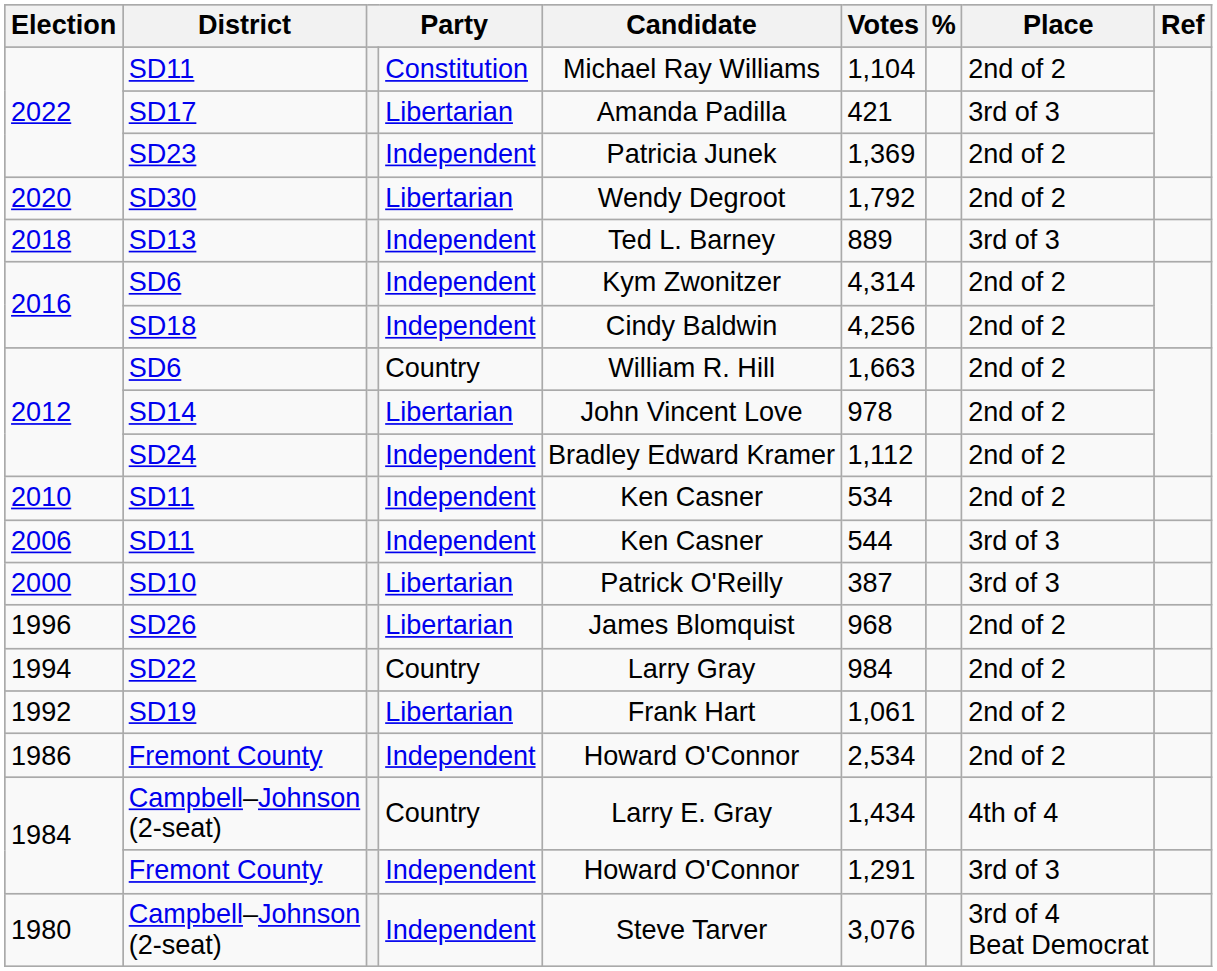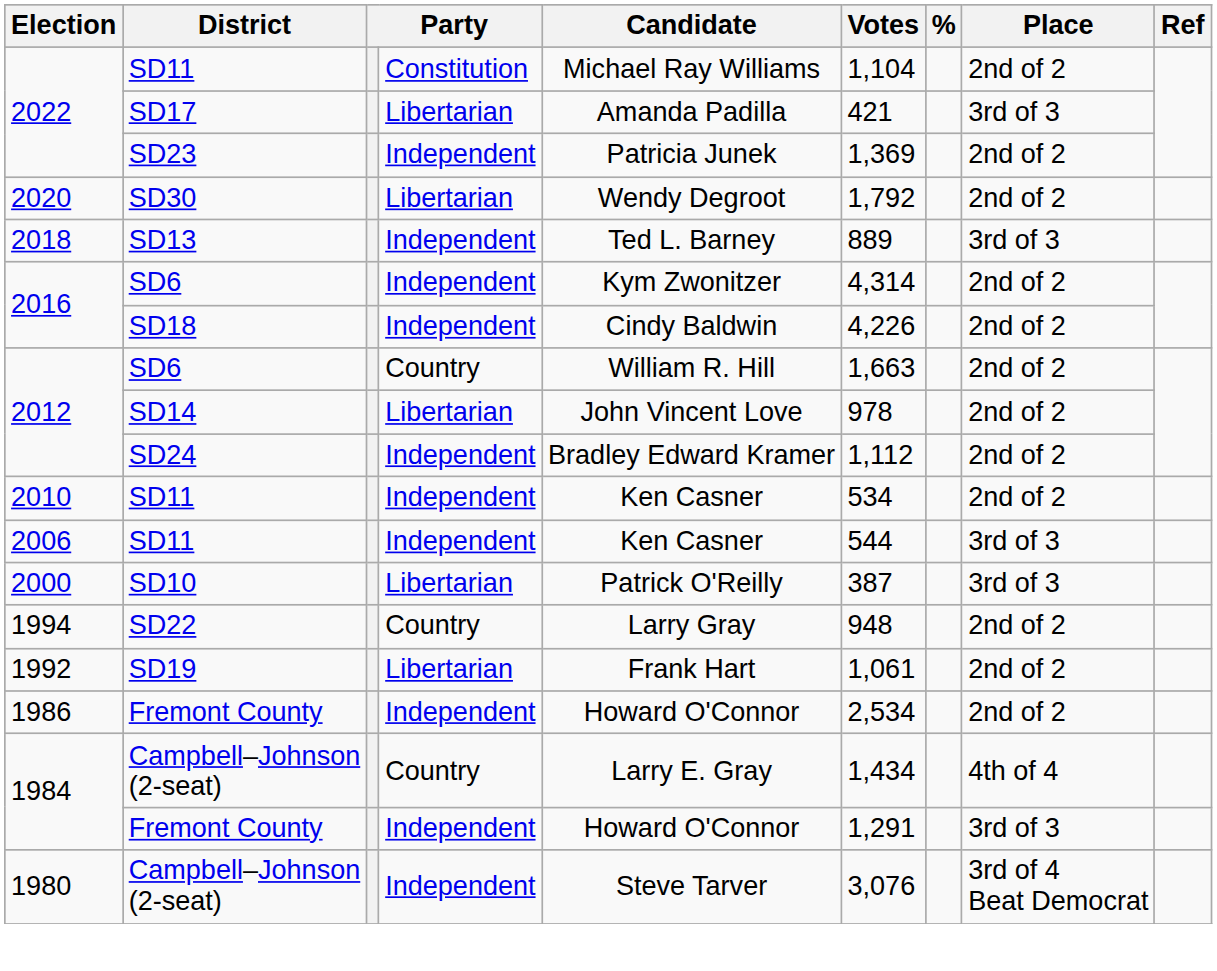(881, 326) 4,256 -> (881, 326) 4,226
- row: (41, 626)
(870, 669) 984 -> (870, 626) 948
